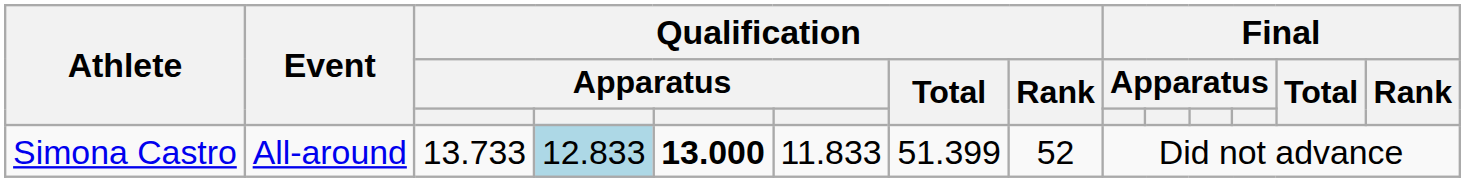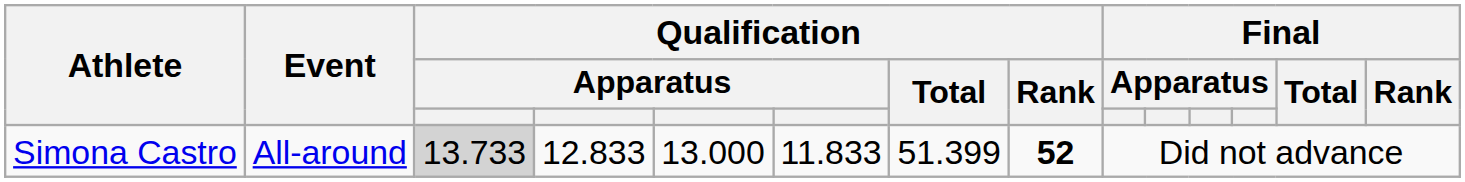(474, 151) no background -> (474, 151) lightgrey background
(594, 151) lightblue background -> (594, 151) no background
(713, 151) bold -> (713, 151) normal
(1056, 151) normal -> (1056, 151) bold
